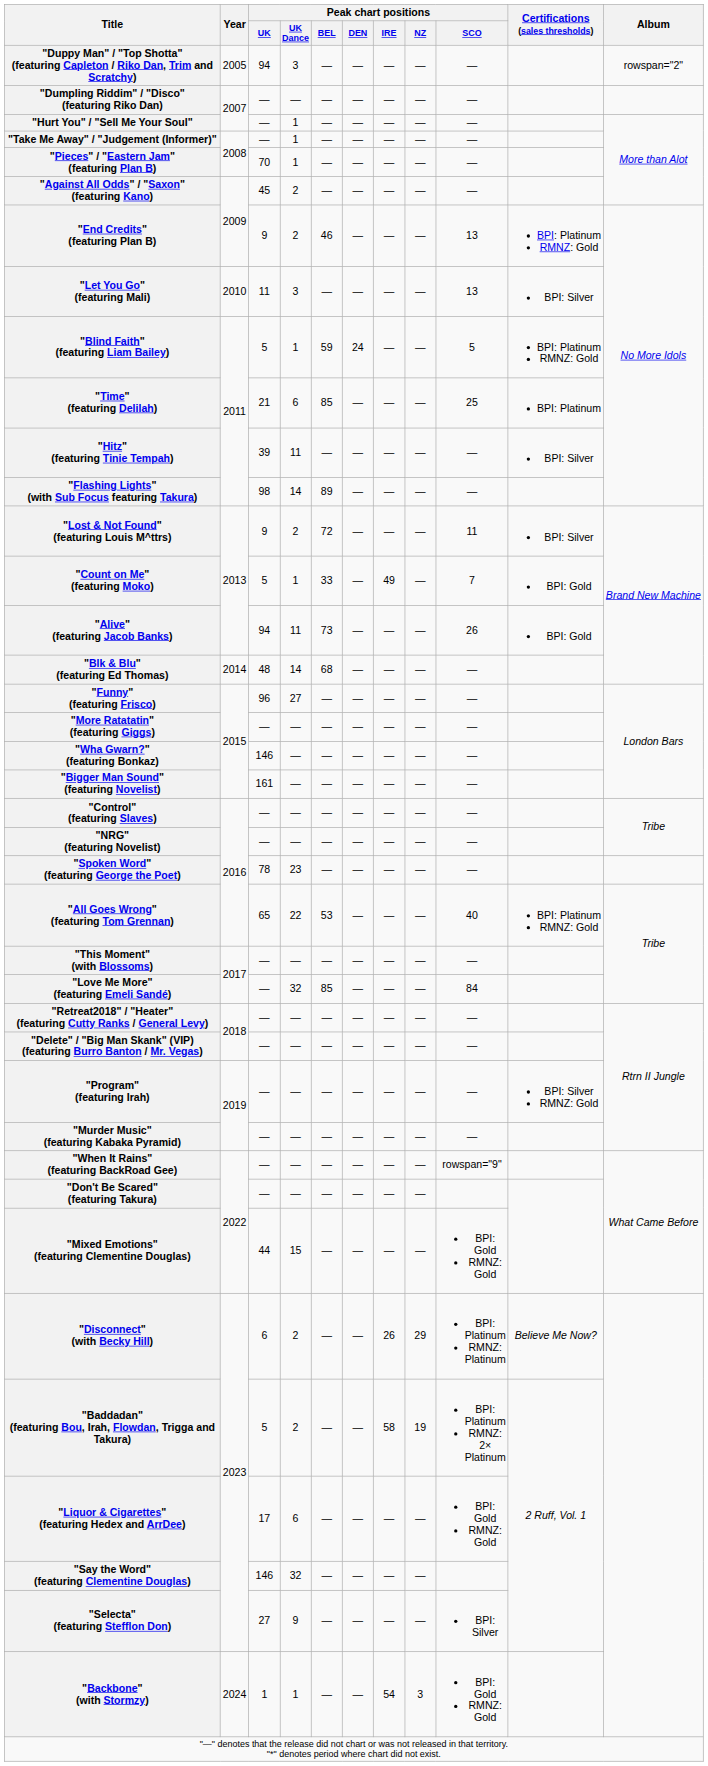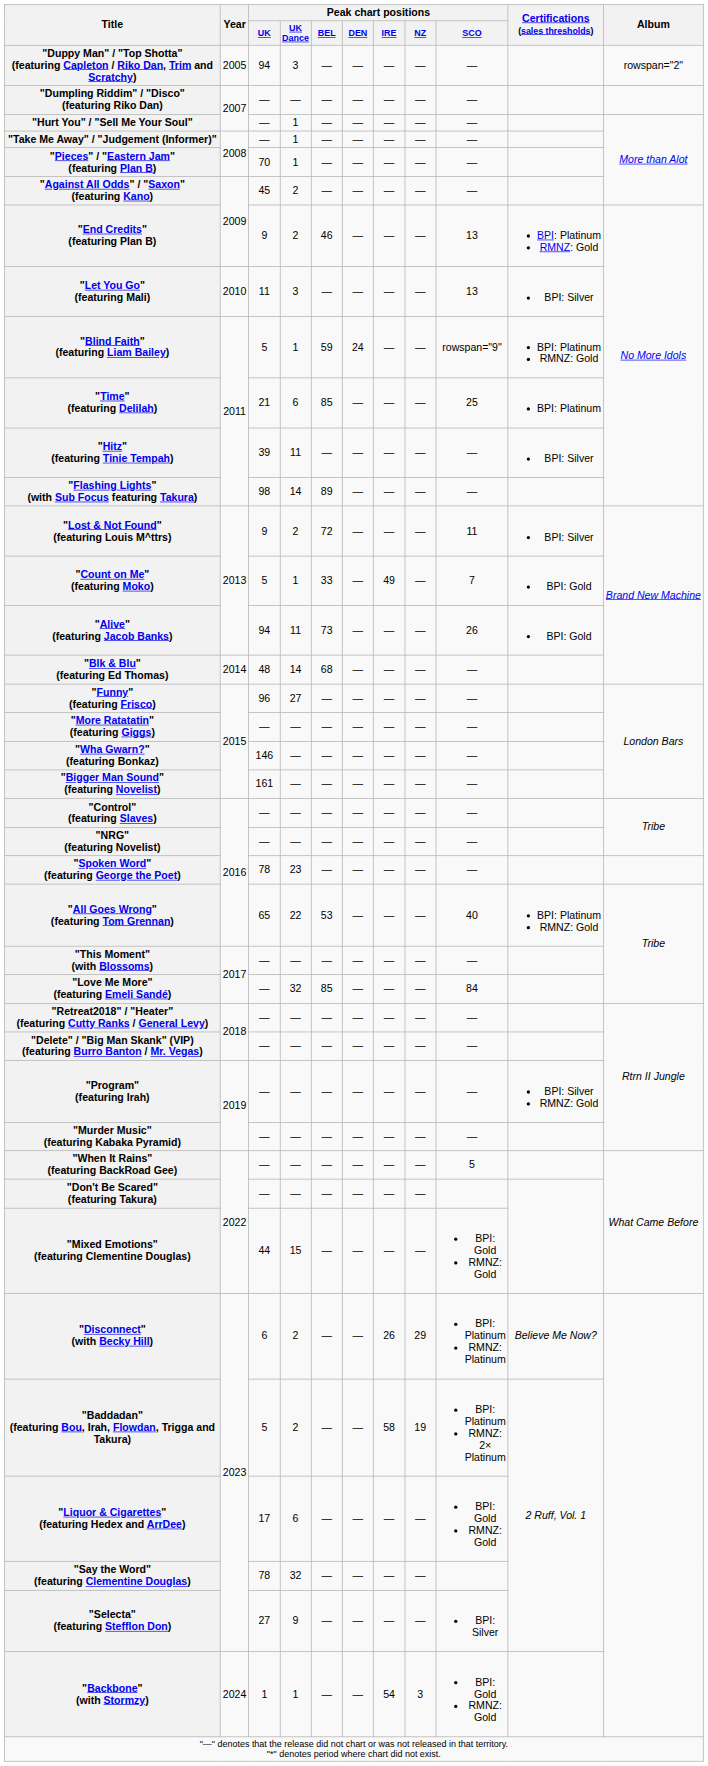(472, 347) 5 -> (472, 347) rowspan="9"
(472, 1165) rowspan="9" -> (472, 1165) 5
(264, 1575) 146 -> (264, 1575) 78
